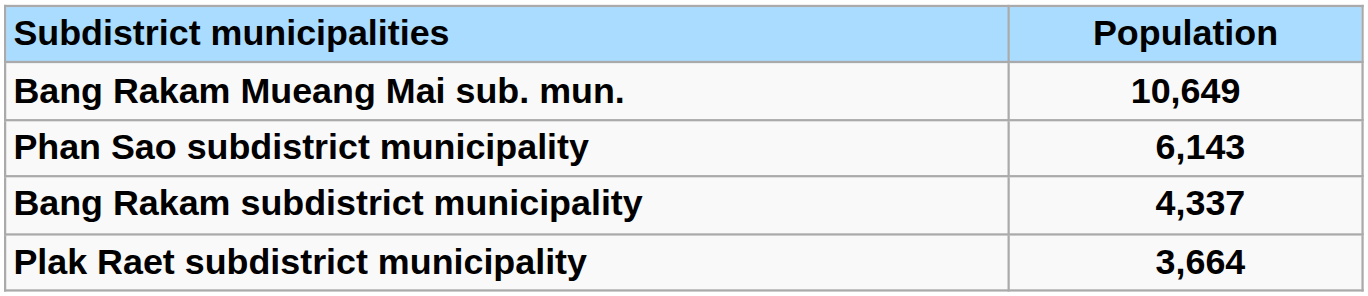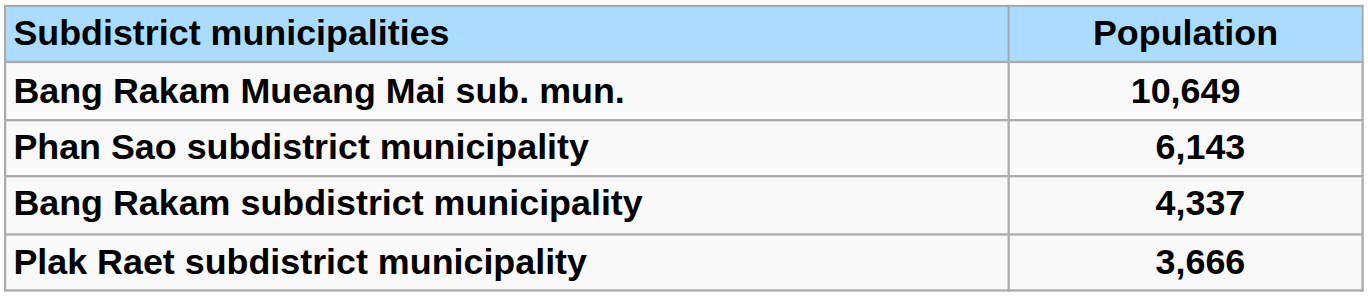(1186, 261) 3,664 -> (1186, 261) 3,666
